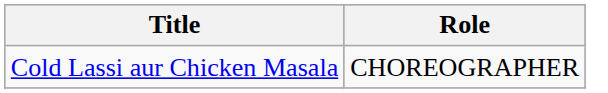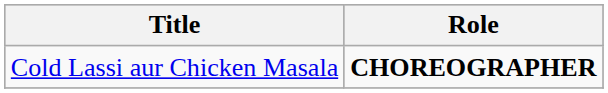(465, 66) normal -> (473, 66) bold
